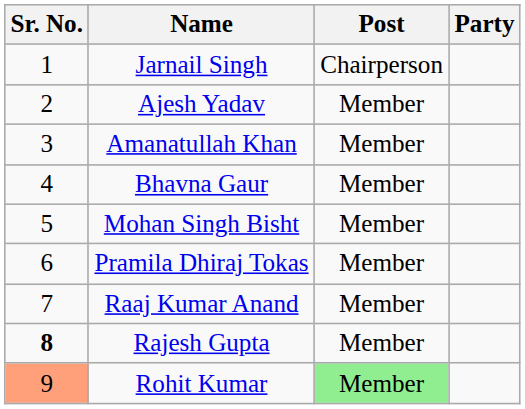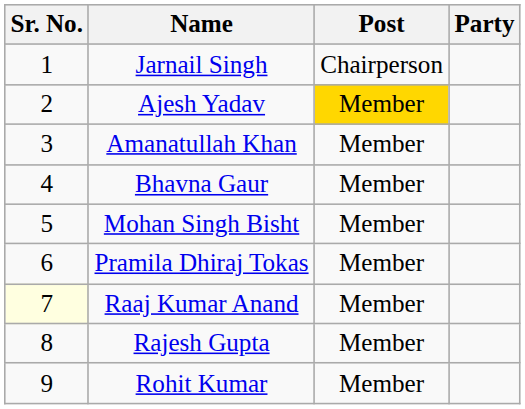(382, 104) no background -> (382, 104) gold background
(47, 303) no background -> (47, 303) lightyellow background
(47, 343) bold -> (47, 343) normal
(47, 382) lightsalmon background -> (47, 382) no background
(382, 382) lightgreen background -> (382, 382) no background
